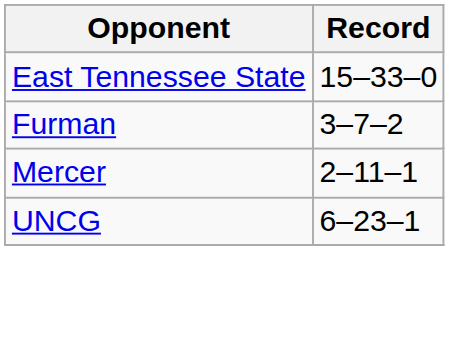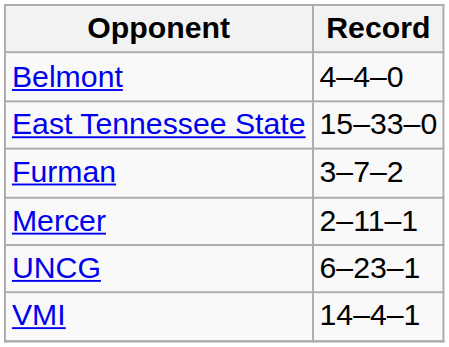+ row: (67, 76)
+ row: (39, 316)
